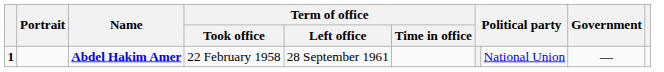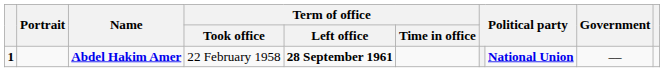(338, 56) normal -> (340, 56) bold
(524, 56) normal -> (531, 56) bold
